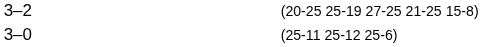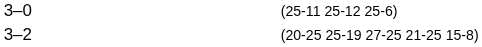rows swapped: (18, 34) <-> (18, 10)
